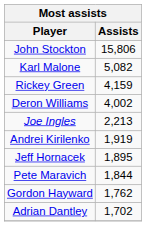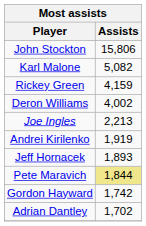(118, 157) 1,895 -> (118, 157) 1,893
(118, 175) no background -> (118, 175) khaki background
(118, 193) 1,762 -> (118, 193) 1,742
